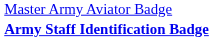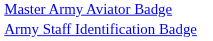(103, 29) bold -> (97, 29) normal
